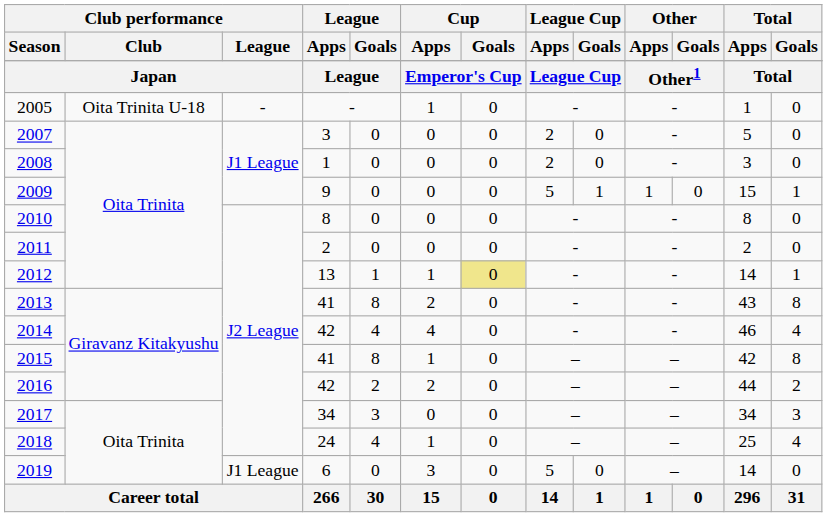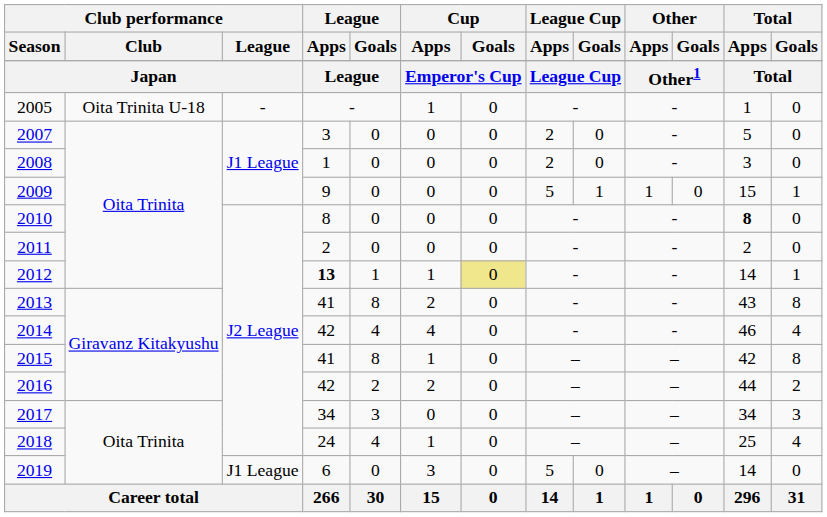(747, 218) normal -> (747, 218) bold
(326, 274) normal -> (326, 274) bold
